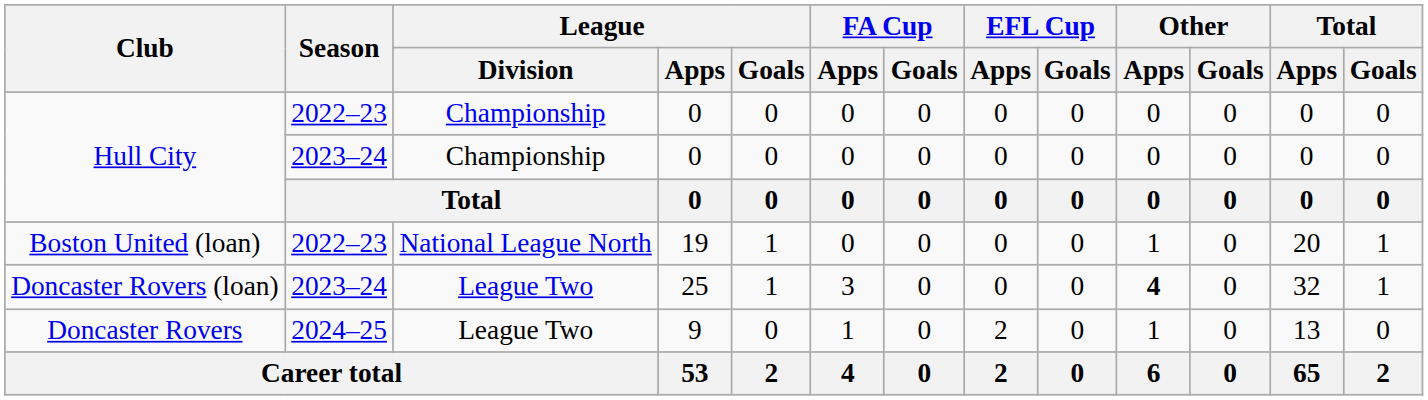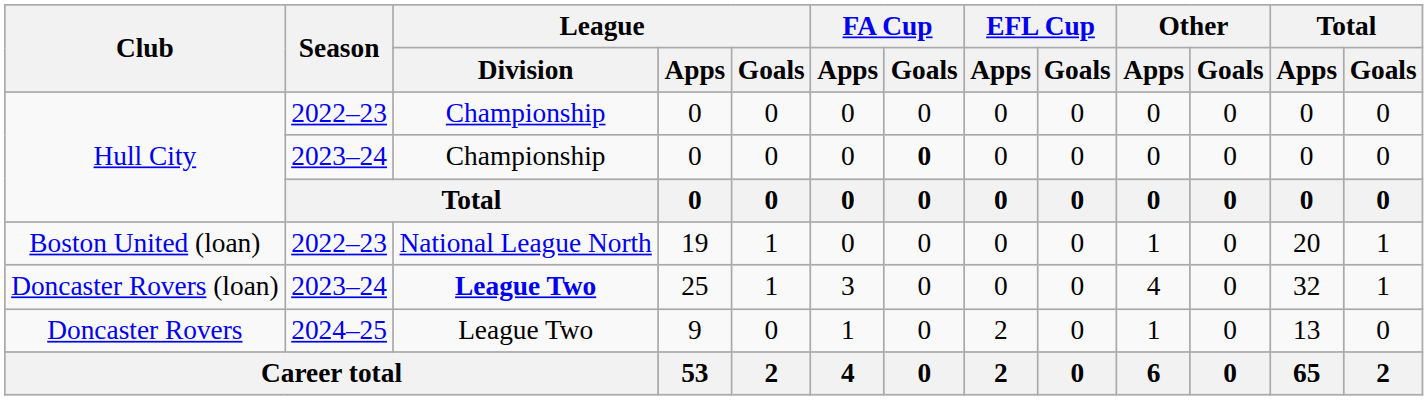(924, 156) normal -> (924, 156) bold
(526, 286) normal -> (526, 286) bold
(1154, 286) bold -> (1154, 286) normal
